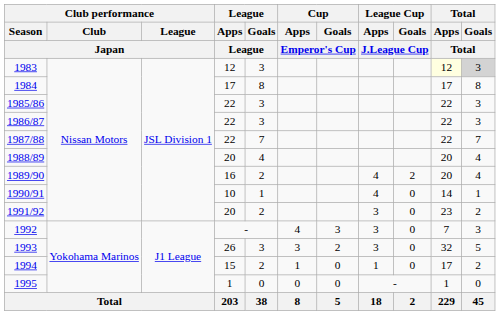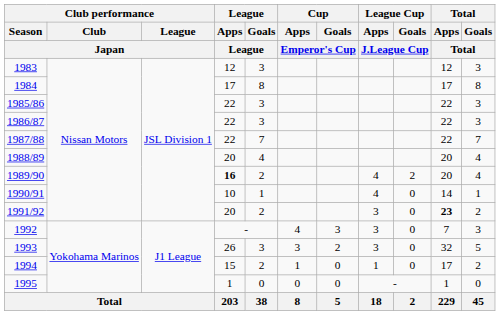(446, 67) lightyellow background -> (446, 67) no background
(478, 67) lightgrey background -> (478, 67) no background
(230, 175) normal -> (230, 175) bold
(446, 211) normal -> (446, 211) bold
